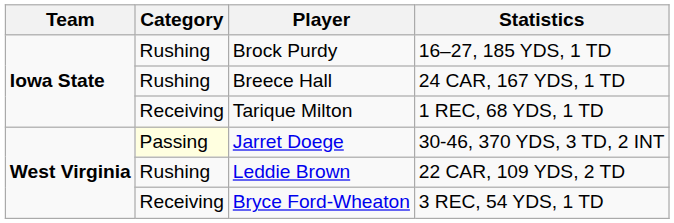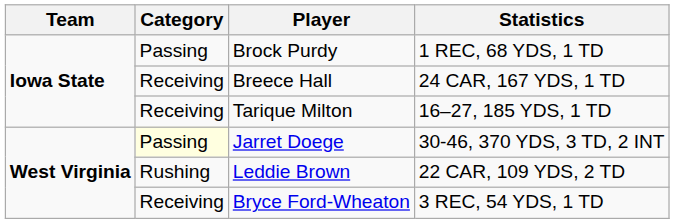(175, 50) Rushing -> (174, 50) Passing
(515, 50) 16–27, 185 YDS, 1 TD -> (511, 50) 1 REC, 68 YDS, 1 TD
(175, 80) Rushing -> (182, 80) Receiving
(511, 111) 1 REC, 68 YDS, 1 TD -> (515, 111) 16–27, 185 YDS, 1 TD
